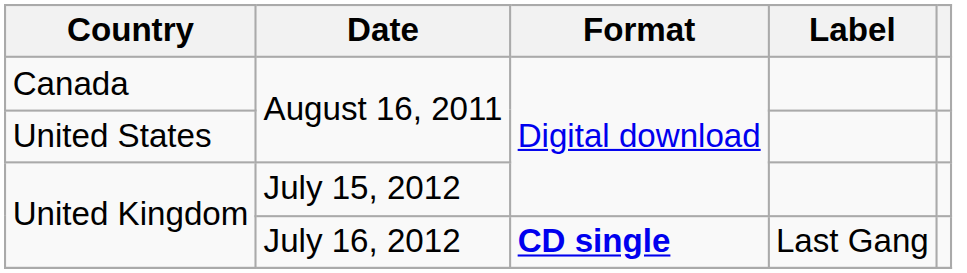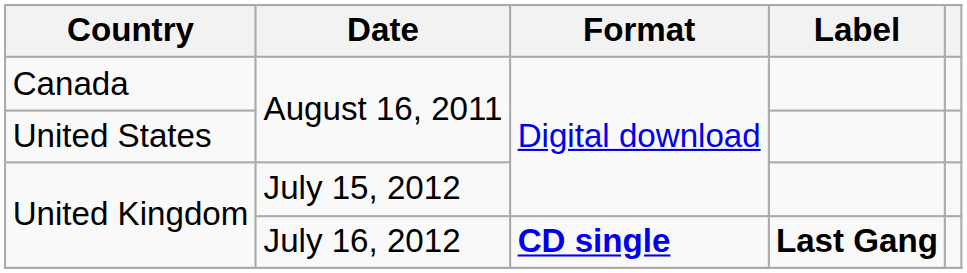(852, 240) normal -> (857, 240) bold
